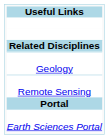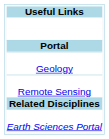(54, 46) Related Disciplines -> (54, 46) Portal
(54, 104) Portal -> (54, 104) Related Disciplines
